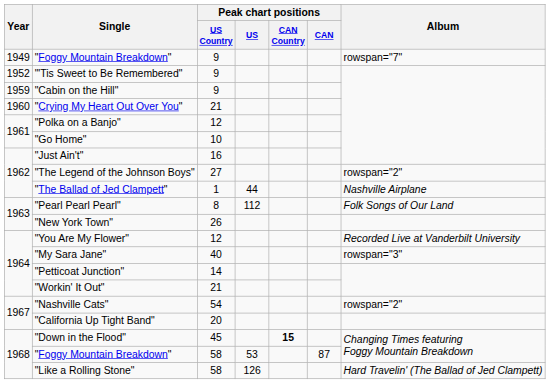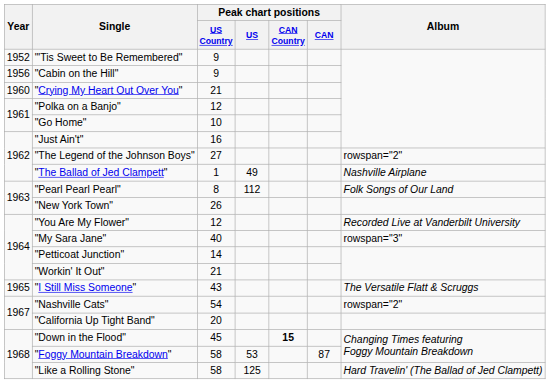- row: (103, 57)
(18, 90) 1959 -> (18, 73) 1956
(252, 189) 44 -> (252, 172) 49
+ row: (85, 288)
(252, 370) 126 -> (252, 370) 125
